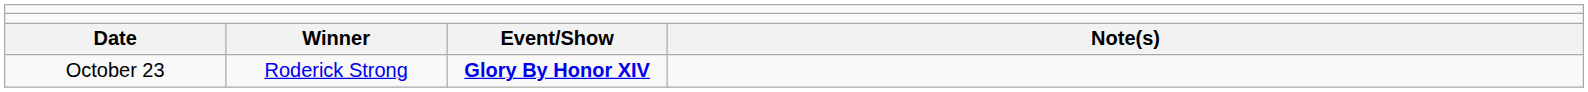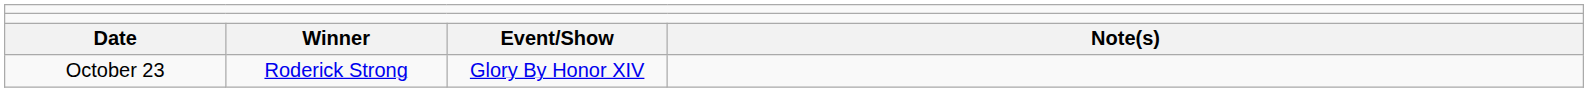(557, 70) bold -> (557, 70) normal
